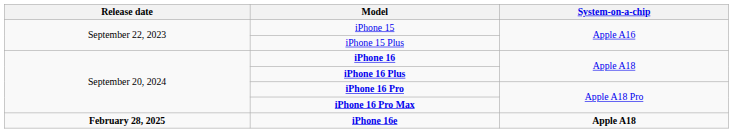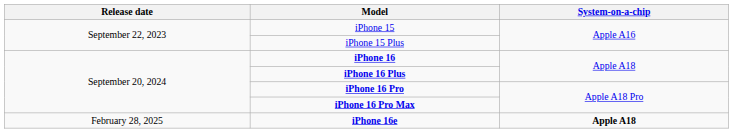(127, 120) bold -> (127, 120) normal
